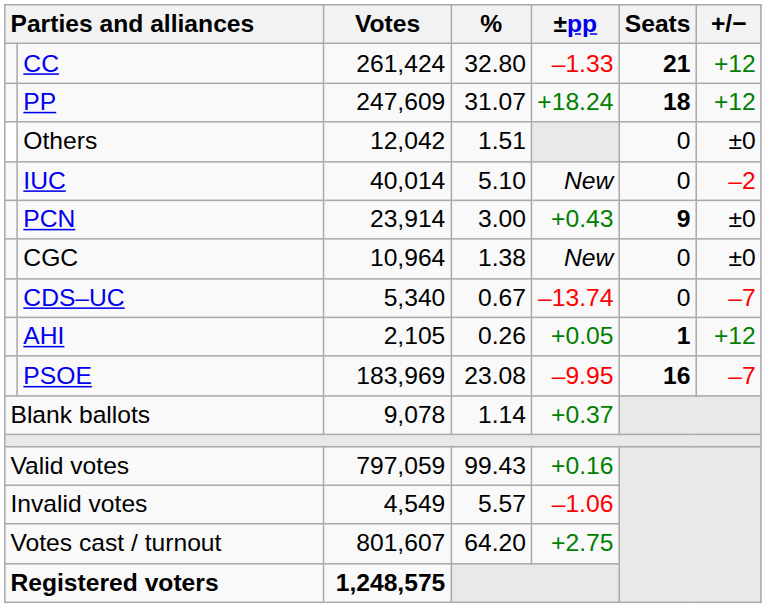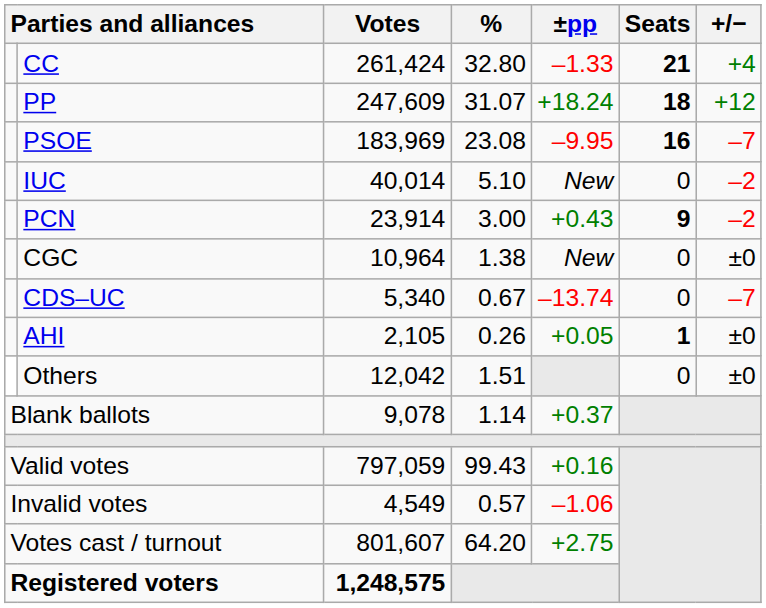(735, 63) +12 -> (742, 63) +4
rows swapped: (58, 375) <-> (60, 141)
(742, 219) ±0 -> (742, 219) –2
(735, 336) +12 -> (742, 336) ±0
(502, 504) 5.57 -> (502, 504) 0.57
